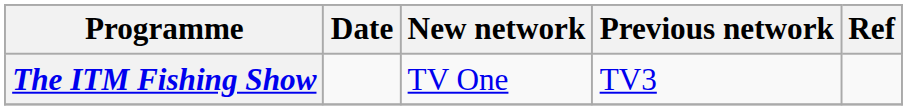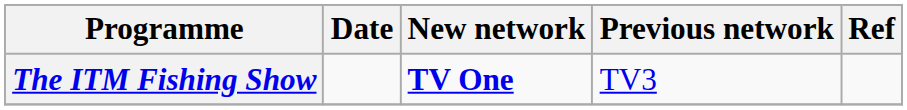(458, 78) normal -> (461, 78) bold
